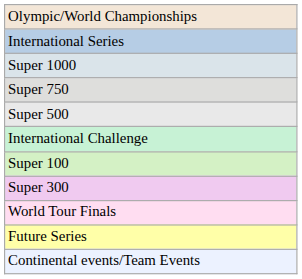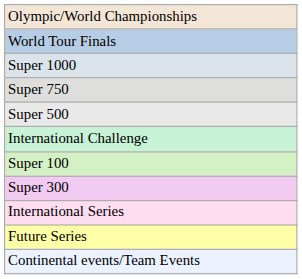(66, 40) International Series -> (62, 40) World Tour Finals
(62, 212) World Tour Finals -> (66, 212) International Series
